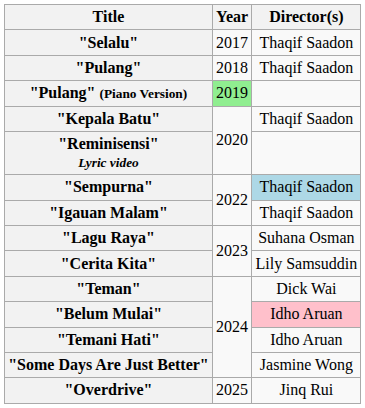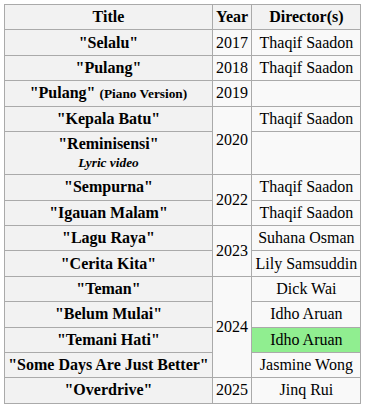(232, 93) lightgreen background -> (232, 93) no background
(306, 187) lightblue background -> (306, 187) no background
(306, 314) pink background -> (306, 314) no background
(306, 339) no background -> (306, 339) lightgreen background
